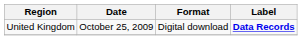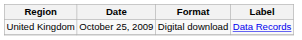(264, 27) bold -> (262, 27) normal
